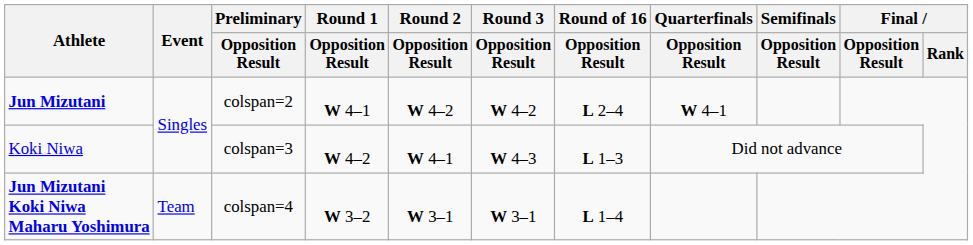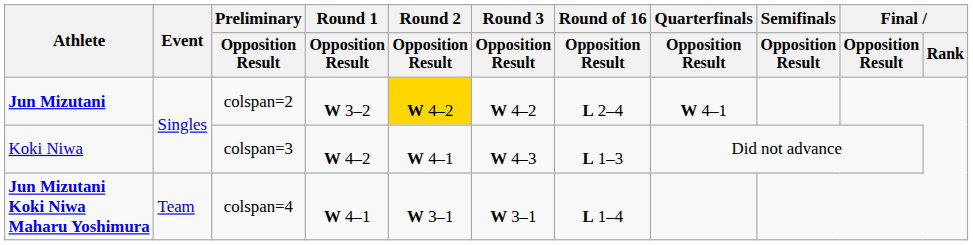(347, 111) W 4–1 -> (347, 111) W 3–2
(430, 111) no background -> (430, 111) gold background
(347, 216) W 3–2 -> (347, 216) W 4–1
